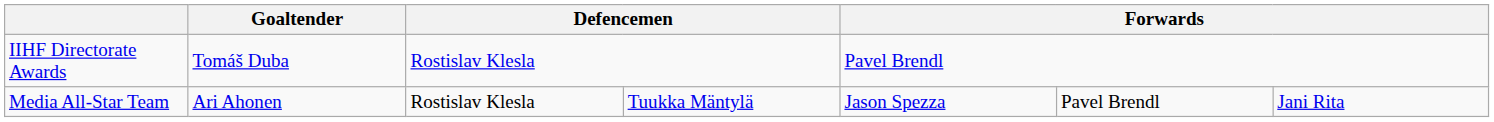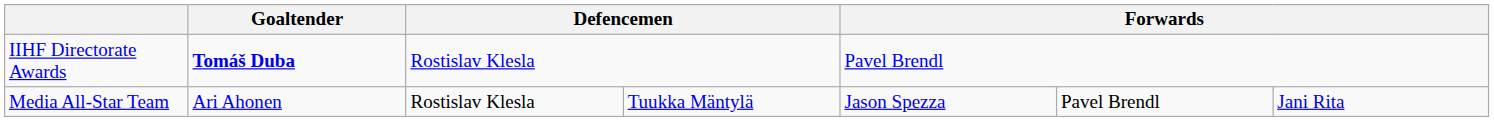(241, 60) normal -> (244, 60) bold
